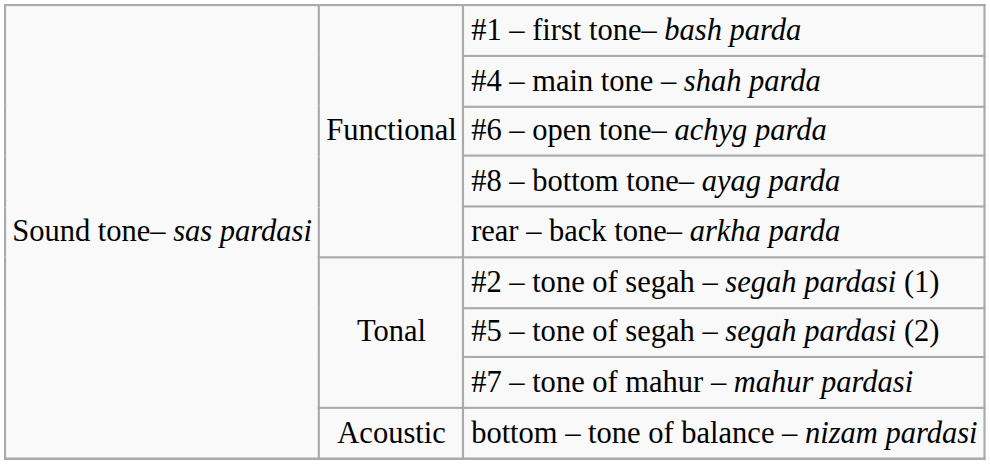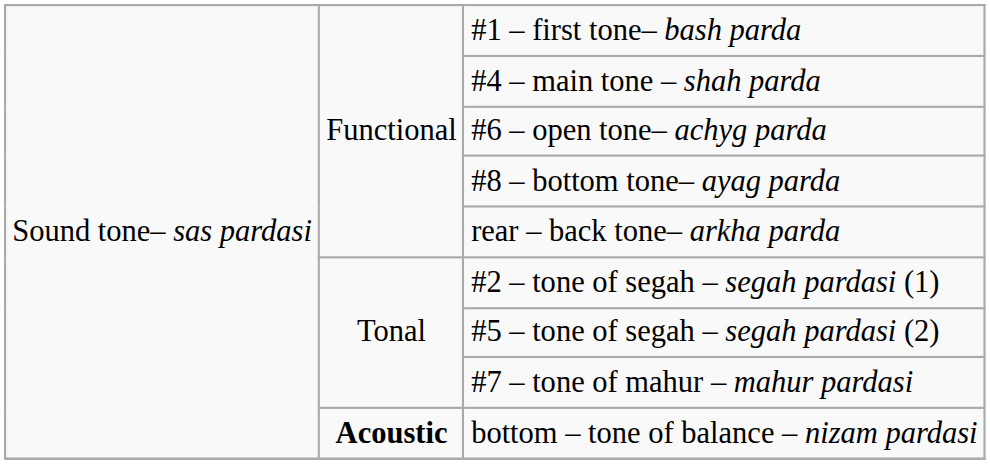(392, 432) normal -> (392, 432) bold
